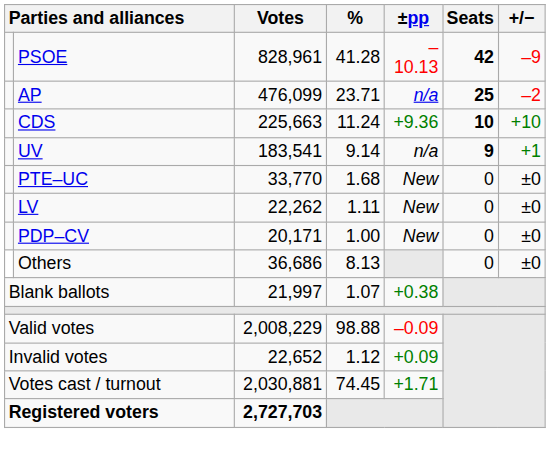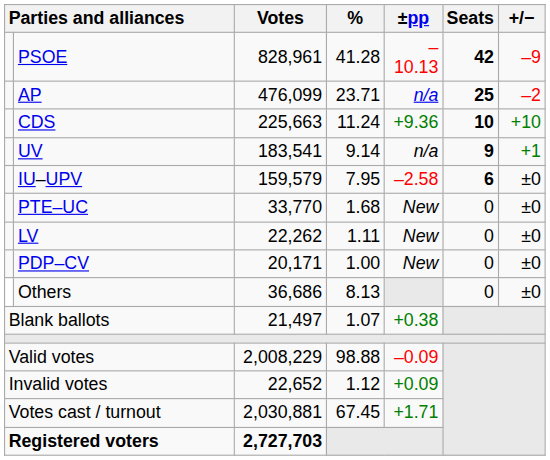+ row: (50, 179)
(295, 292) 21,997 -> (295, 320) 21,497
(358, 384) 74.45 -> (358, 412) 67.45
